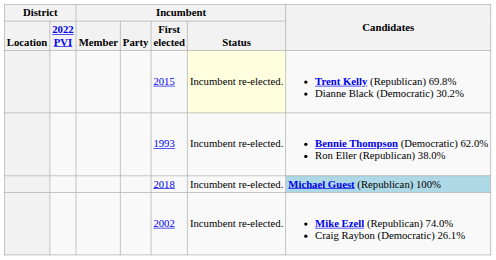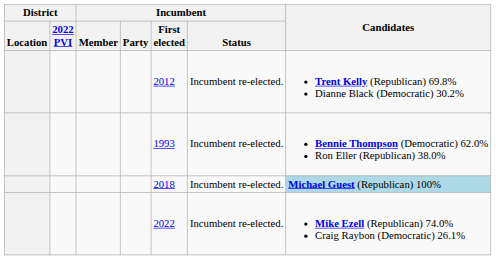(164, 81) 2015 -> (164, 81) 2012
(237, 81) lightyellow background -> (237, 81) no background
(164, 223) 2002 -> (164, 223) 2022
